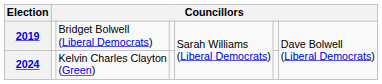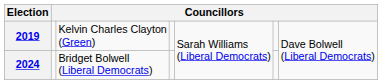(105, 36) Bridget Bolwell (Liberal Democrats) -> (113, 36) Kelvin Charles Clayton (Green)
(113, 65) Kelvin Charles Clayton (Green) -> (105, 65) Bridget Bolwell (Liberal Democrats)
